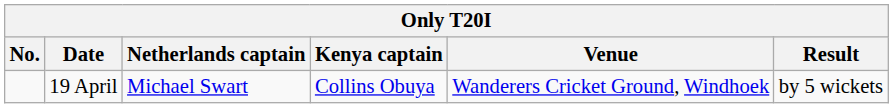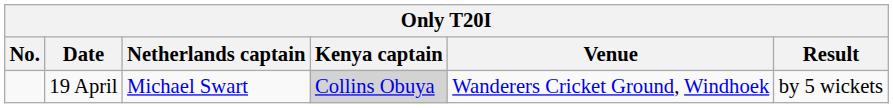(375, 86) no background -> (375, 86) lightgrey background
